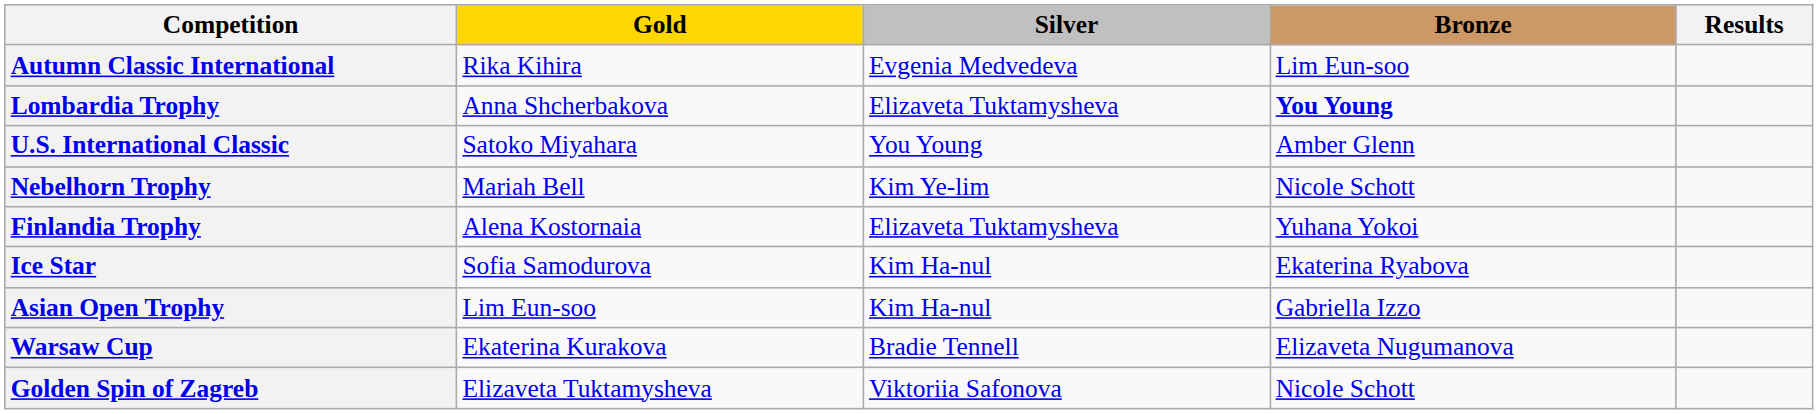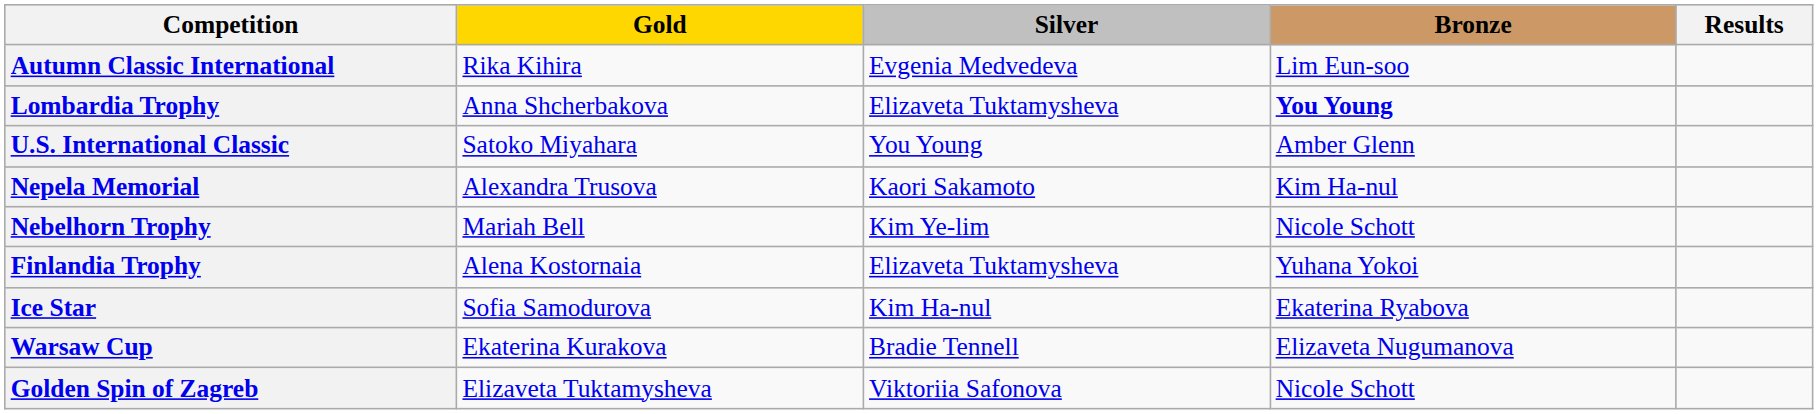+ row: (105, 186)
- row: (117, 307)
